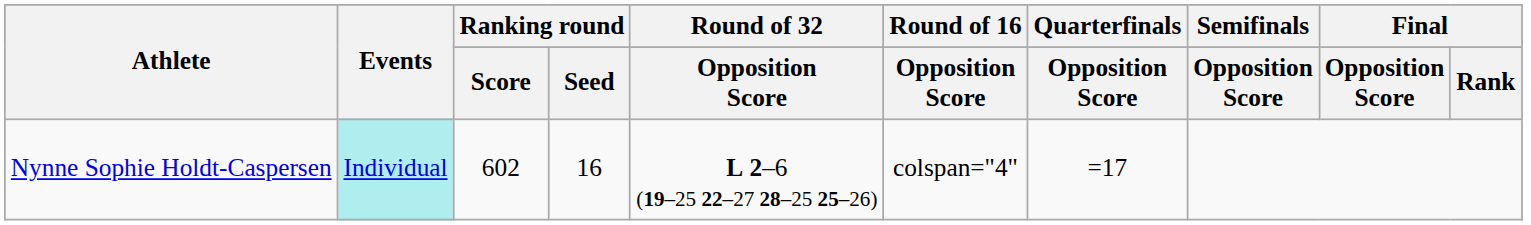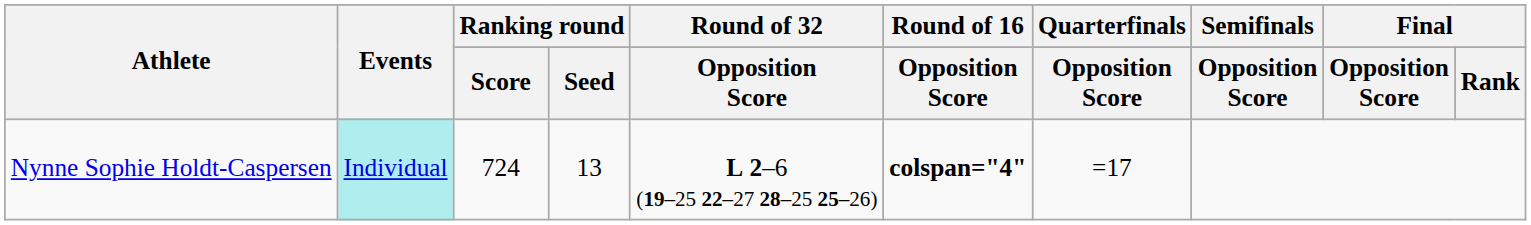(501, 169) 602 -> (501, 169) 724
(589, 169) 16 -> (589, 169) 13
(955, 169) normal -> (958, 169) bold
